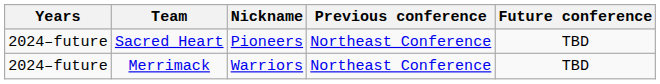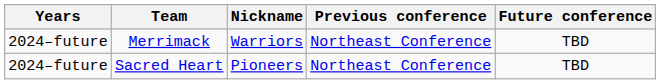rows swapped: (169, 66) <-> (169, 41)
